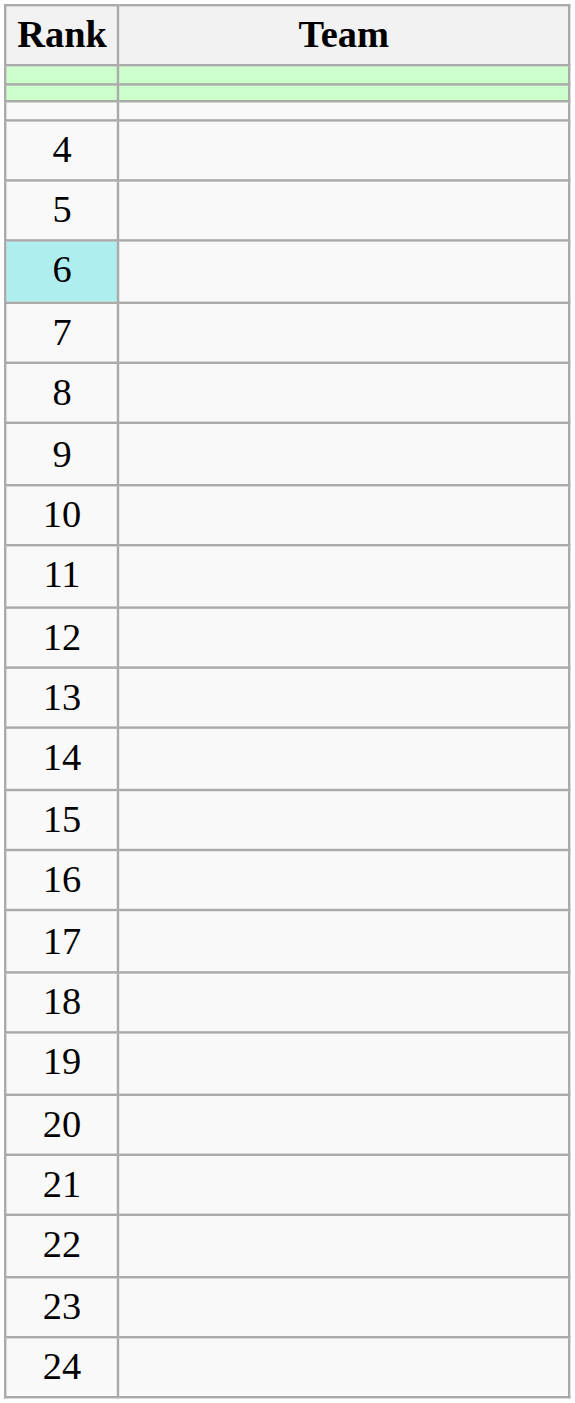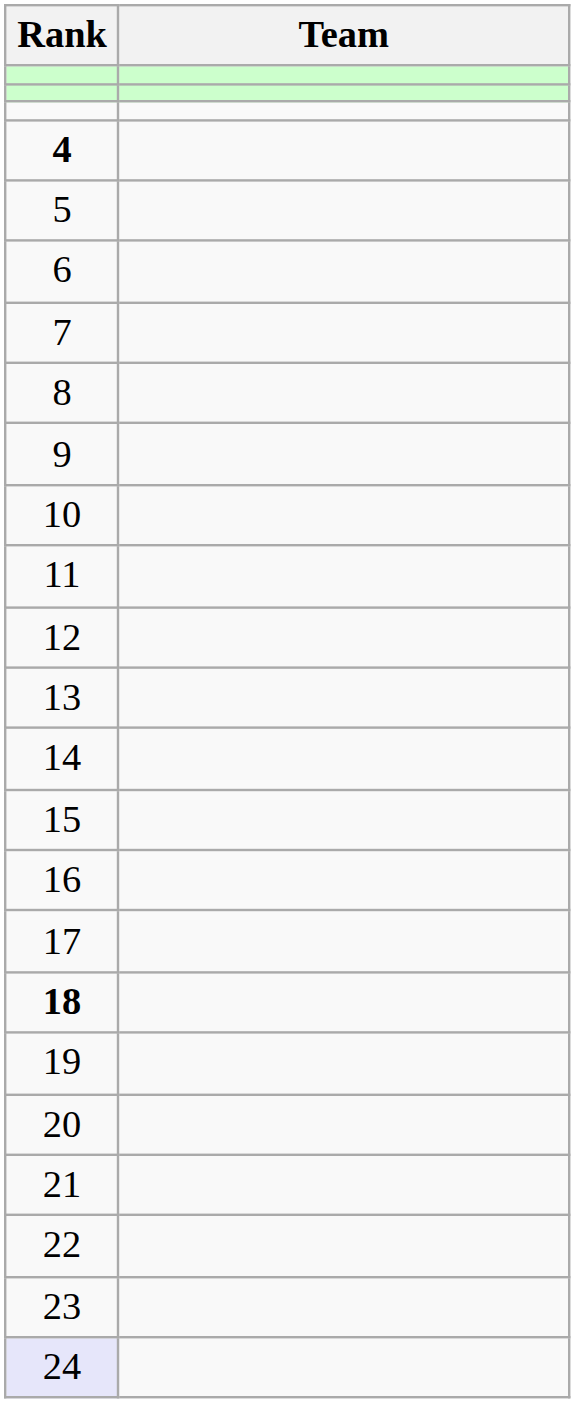(62, 148) normal -> (62, 148) bold
(62, 270) paleturquoise background -> (62, 270) no background
(62, 1001) normal -> (62, 1001) bold
(62, 1366) no background -> (62, 1366) lavender background
